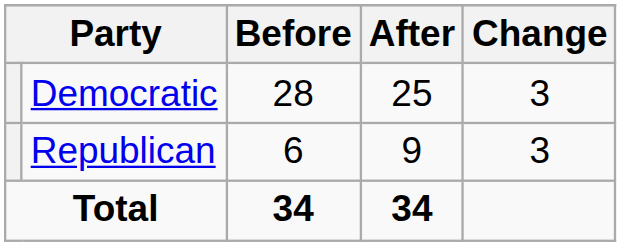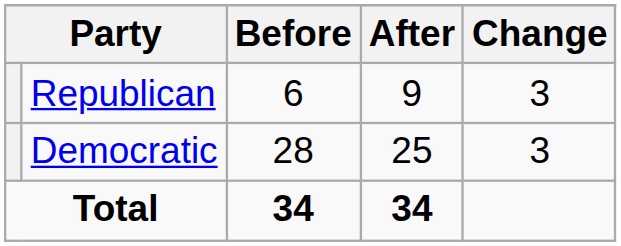rows swapped: (124, 92) <-> (123, 151)
